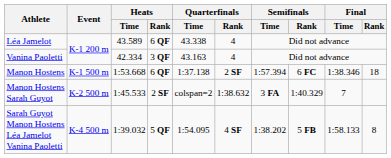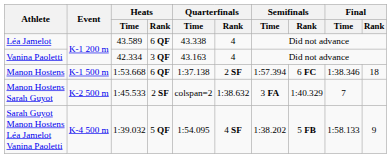(374, 130) 8 -> (374, 130) 9
